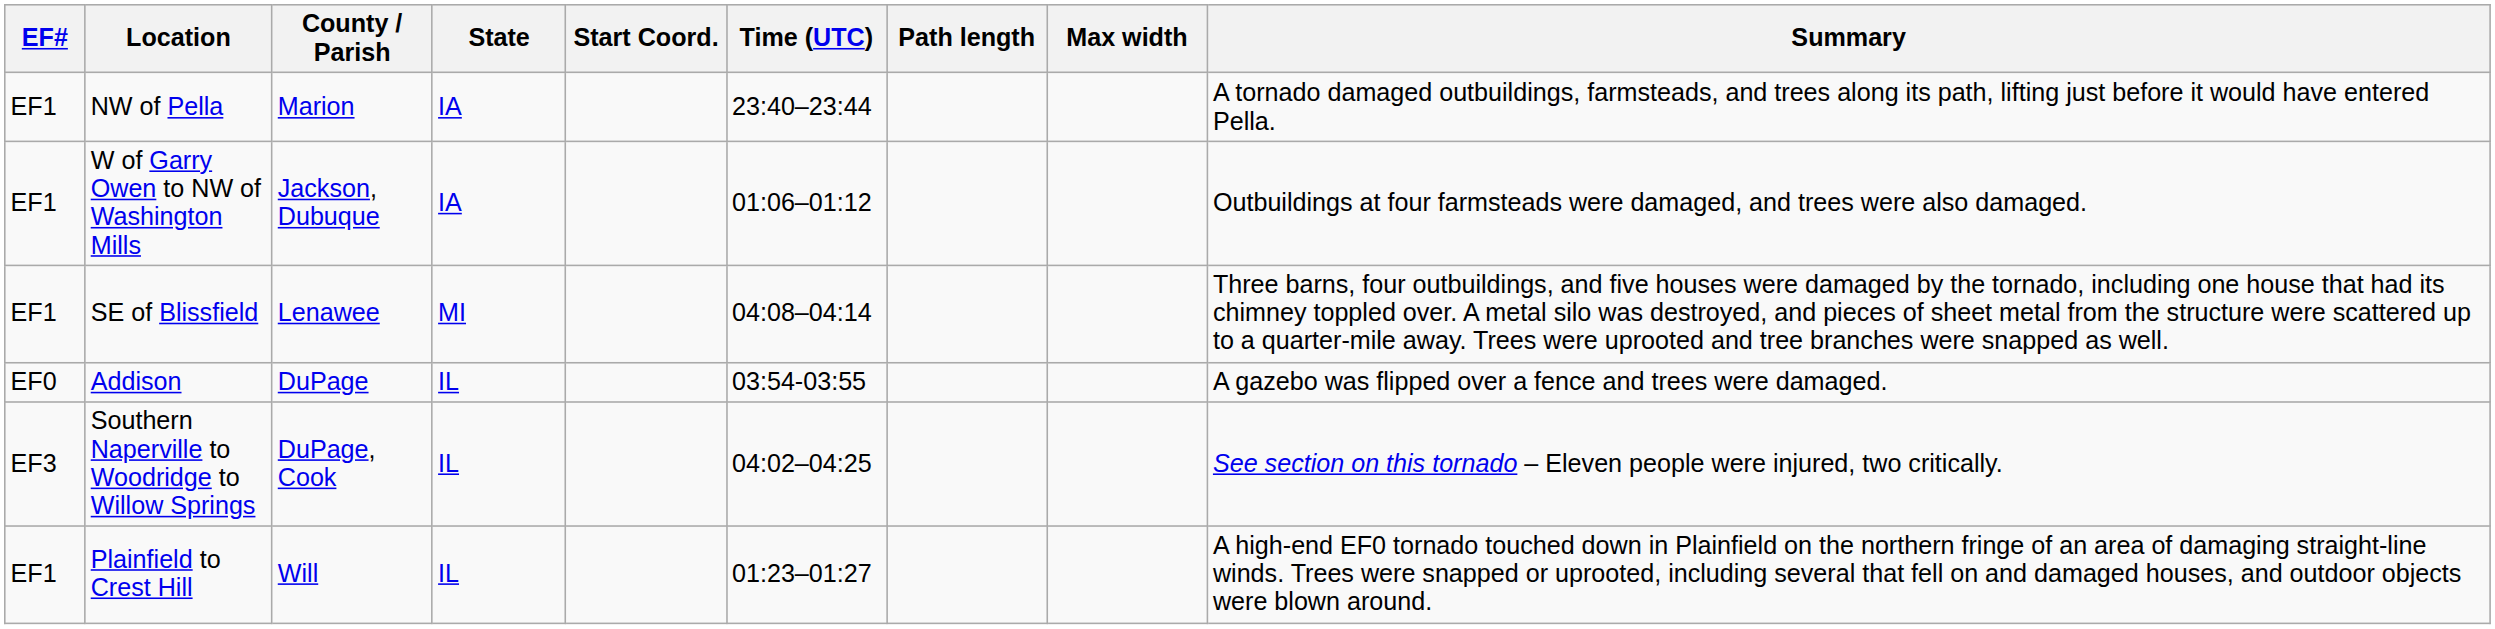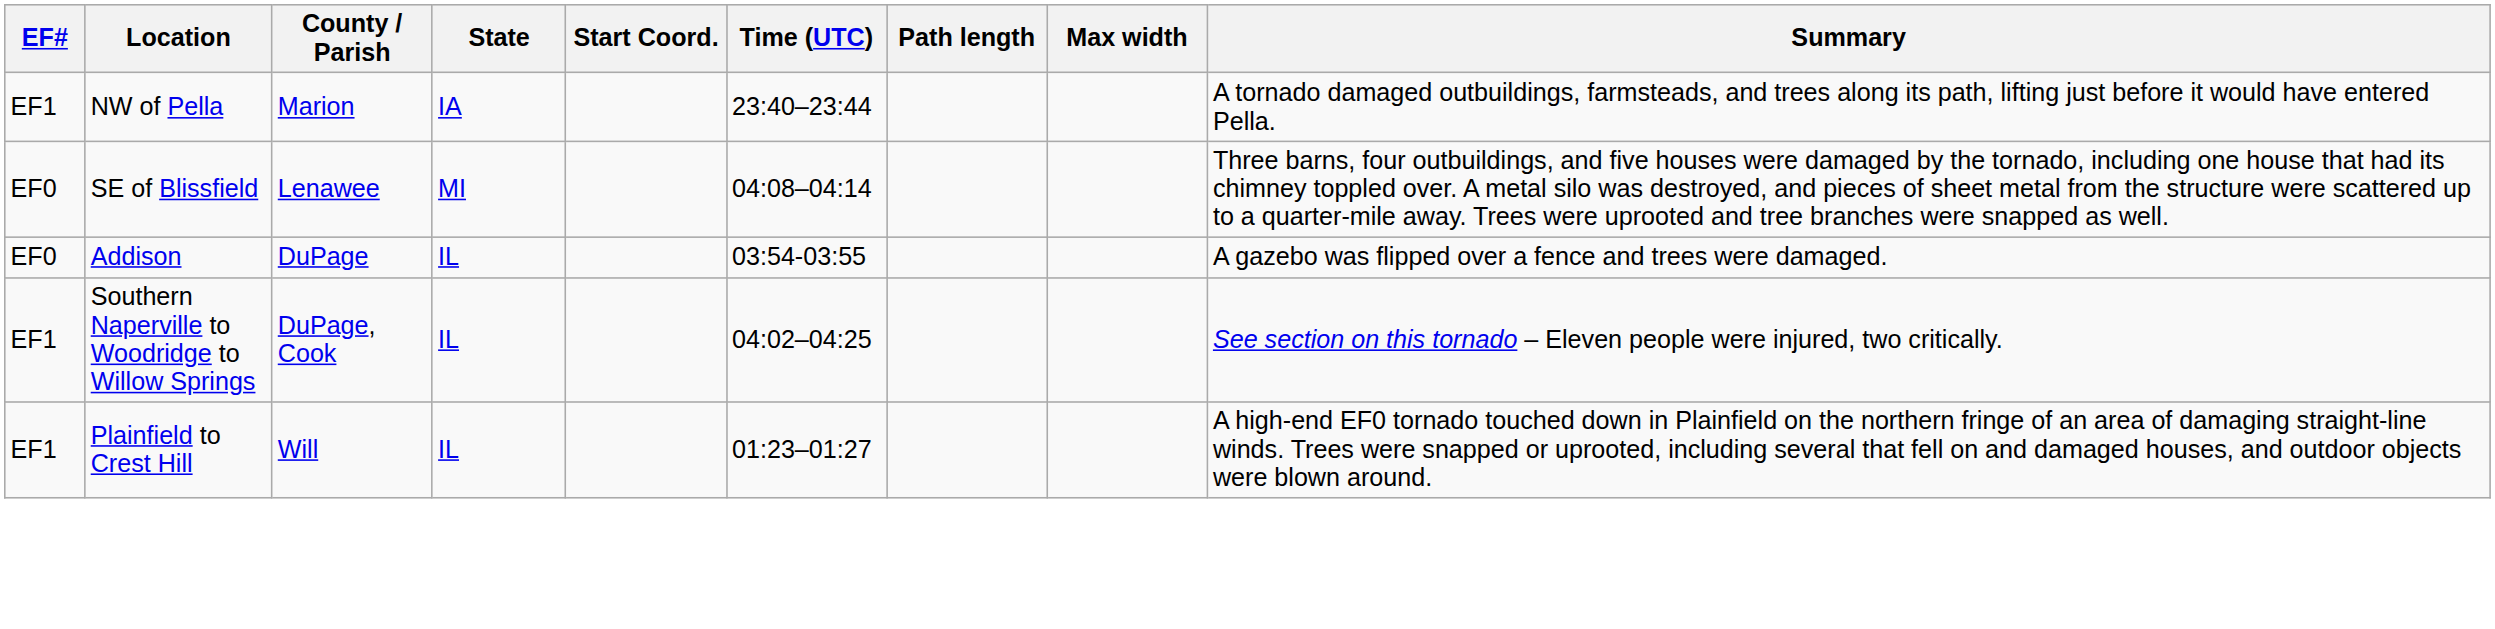- row: (176, 203)
(34, 313) EF1 -> (34, 188) EF0
(34, 463) EF3 -> (34, 339) EF1
